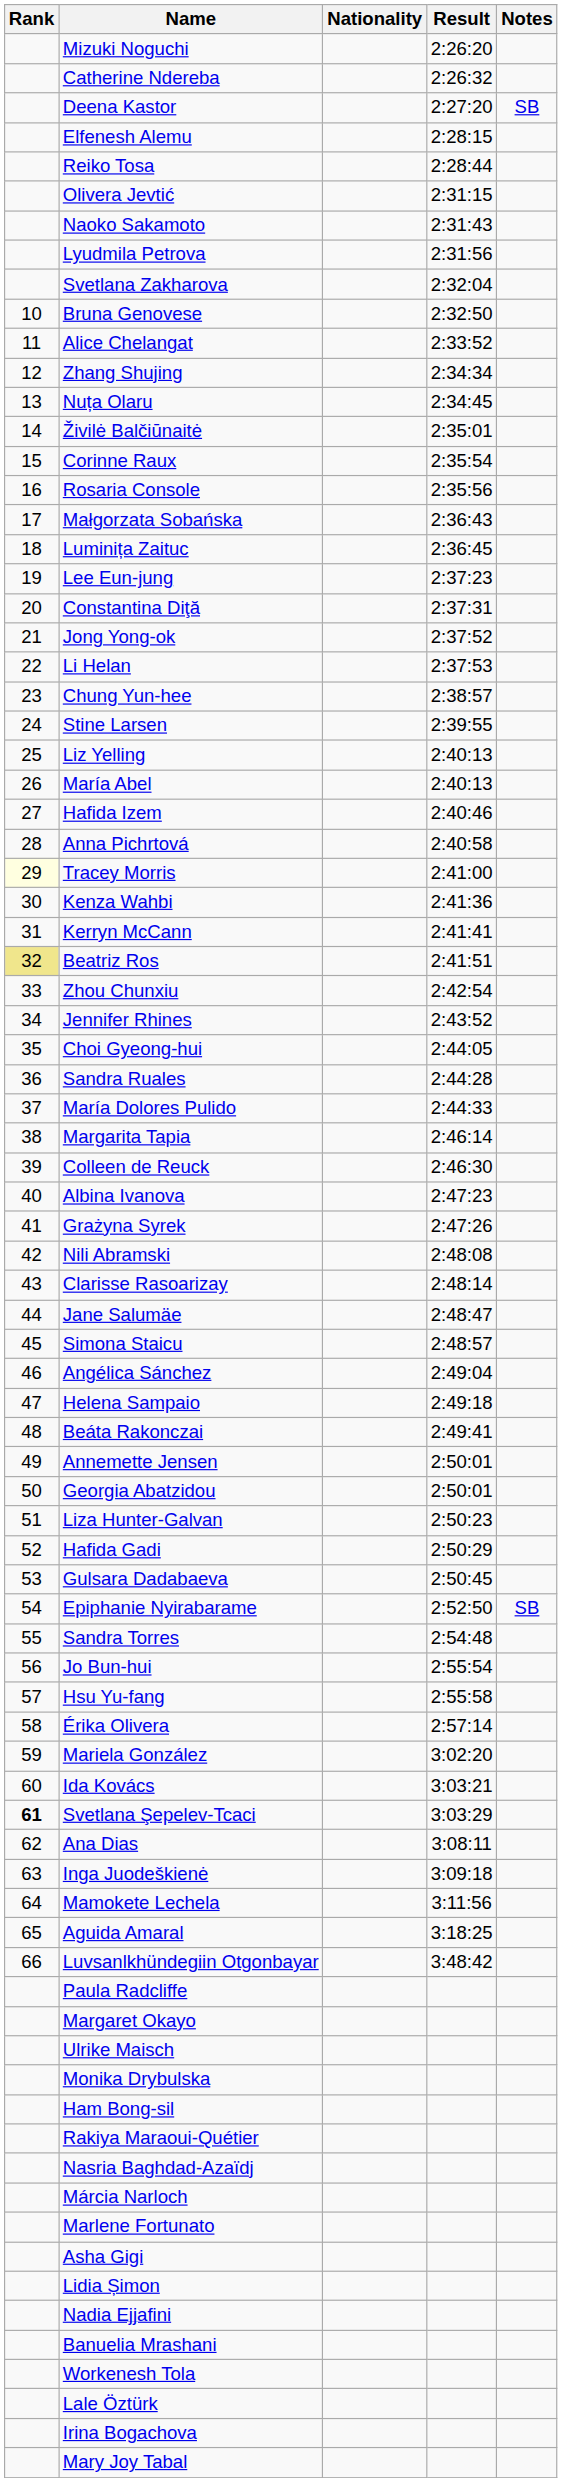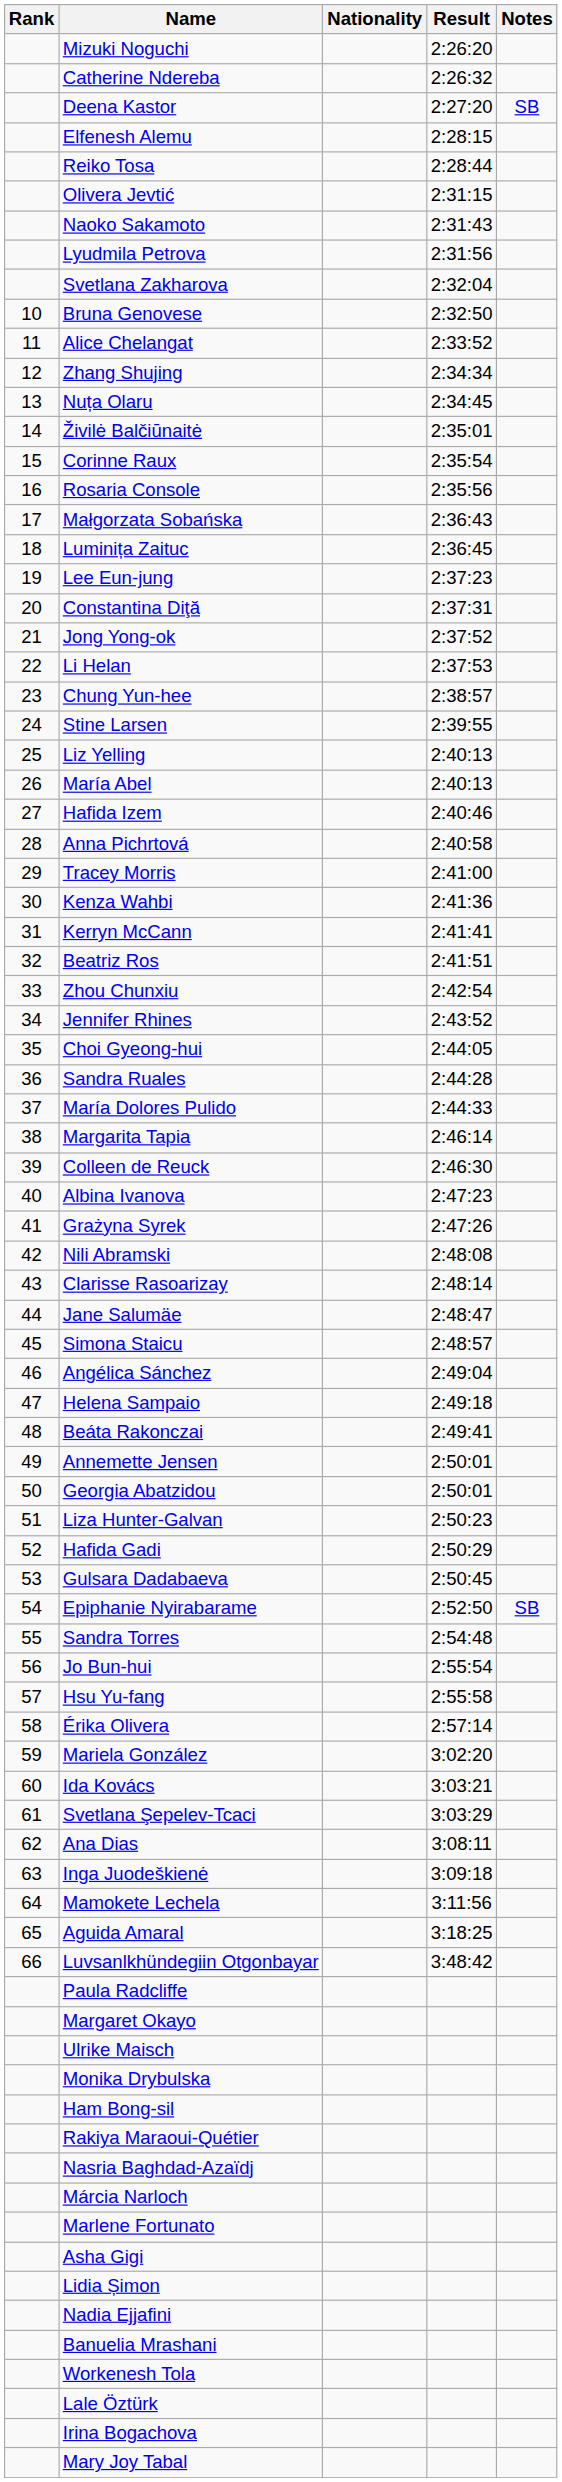(32, 872) lightyellow background -> (32, 872) no background
(32, 961) khaki background -> (32, 961) no background
(32, 1814) bold -> (32, 1814) normal
